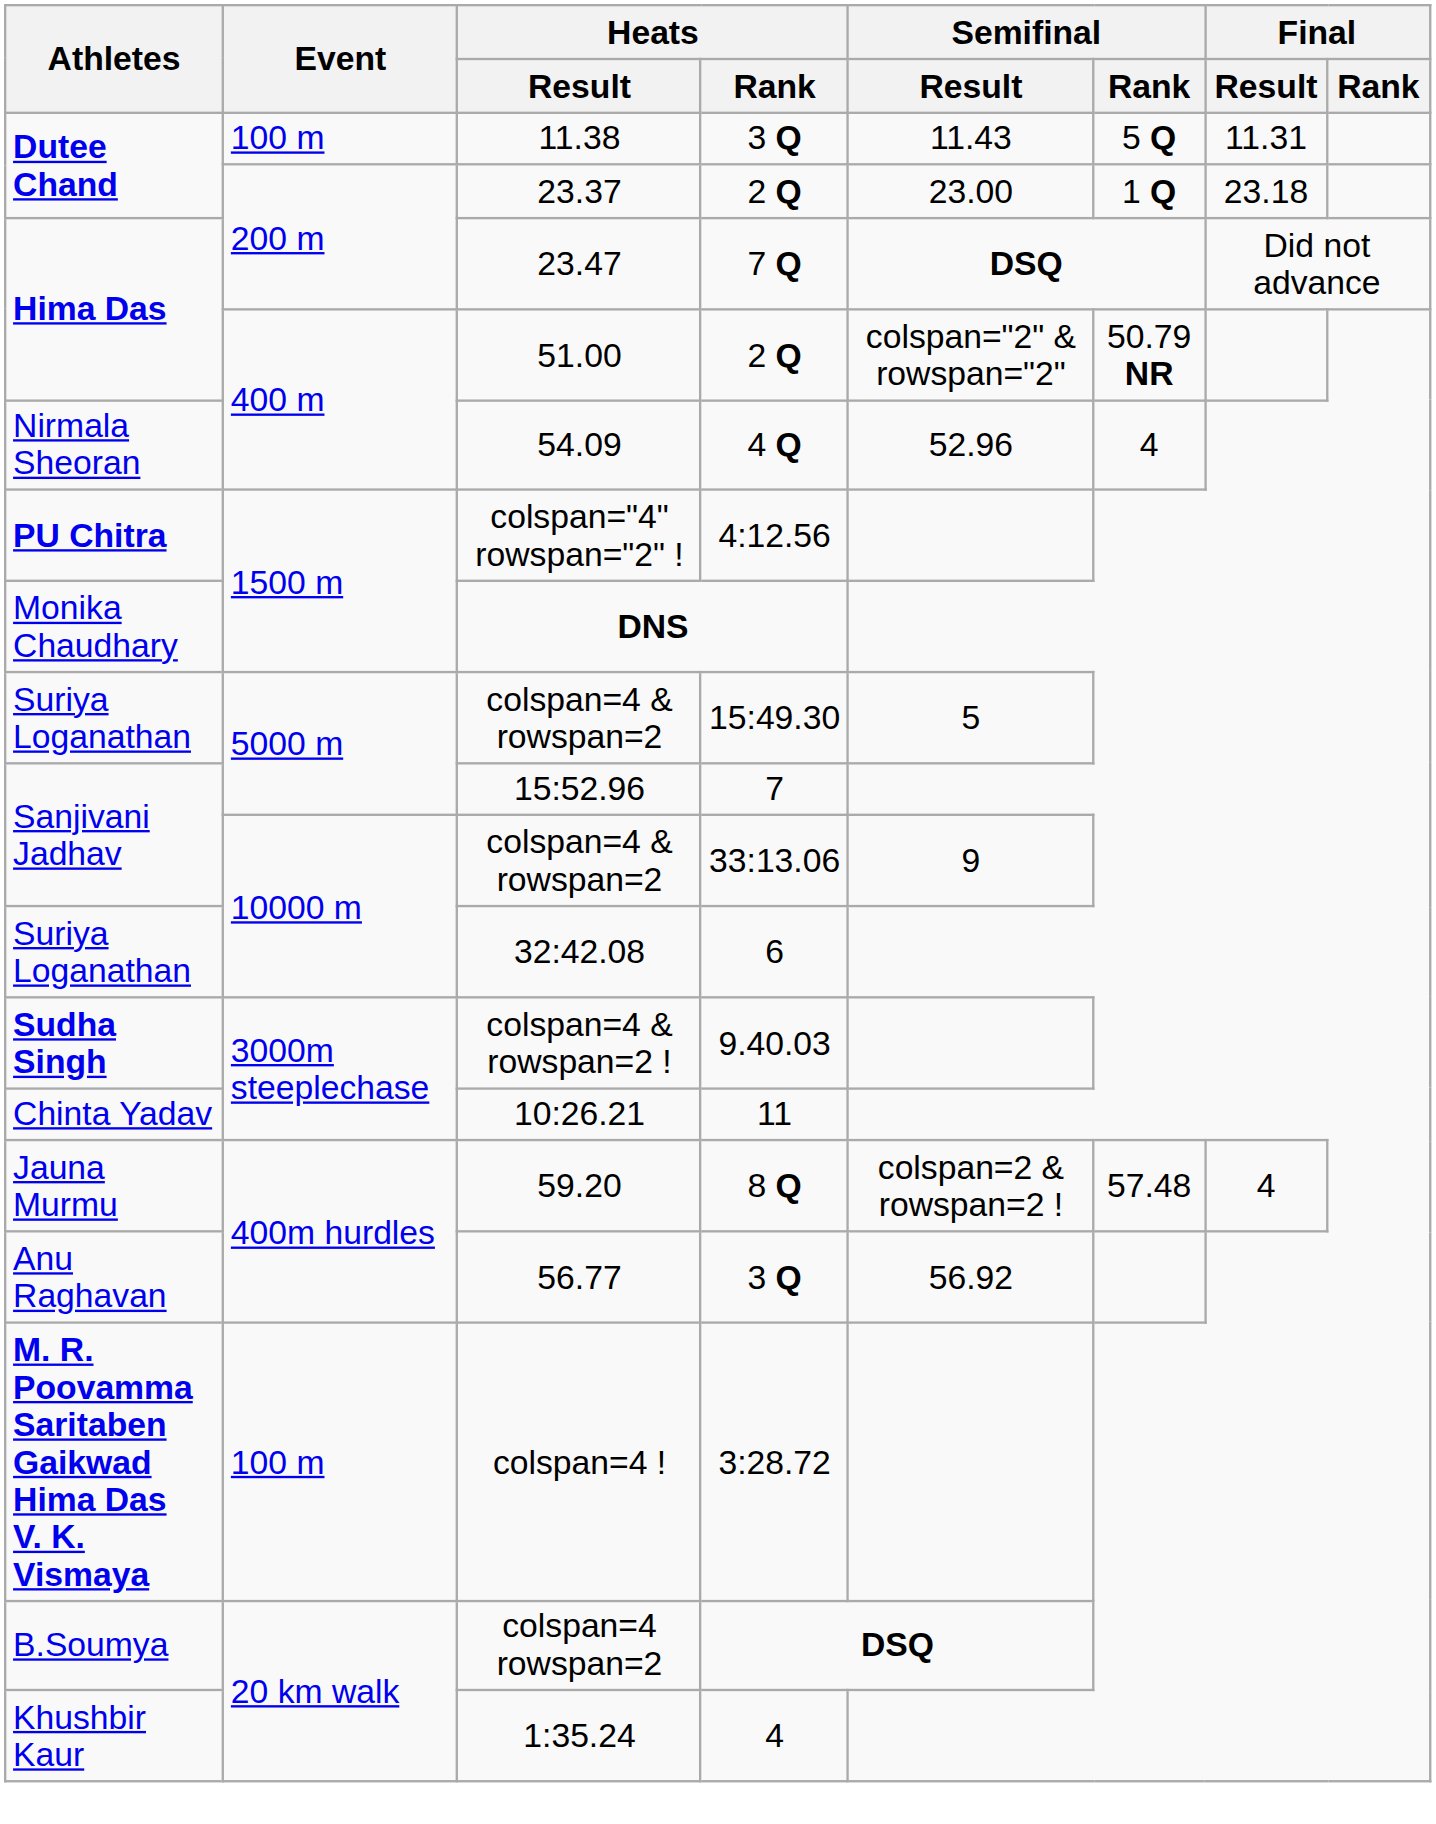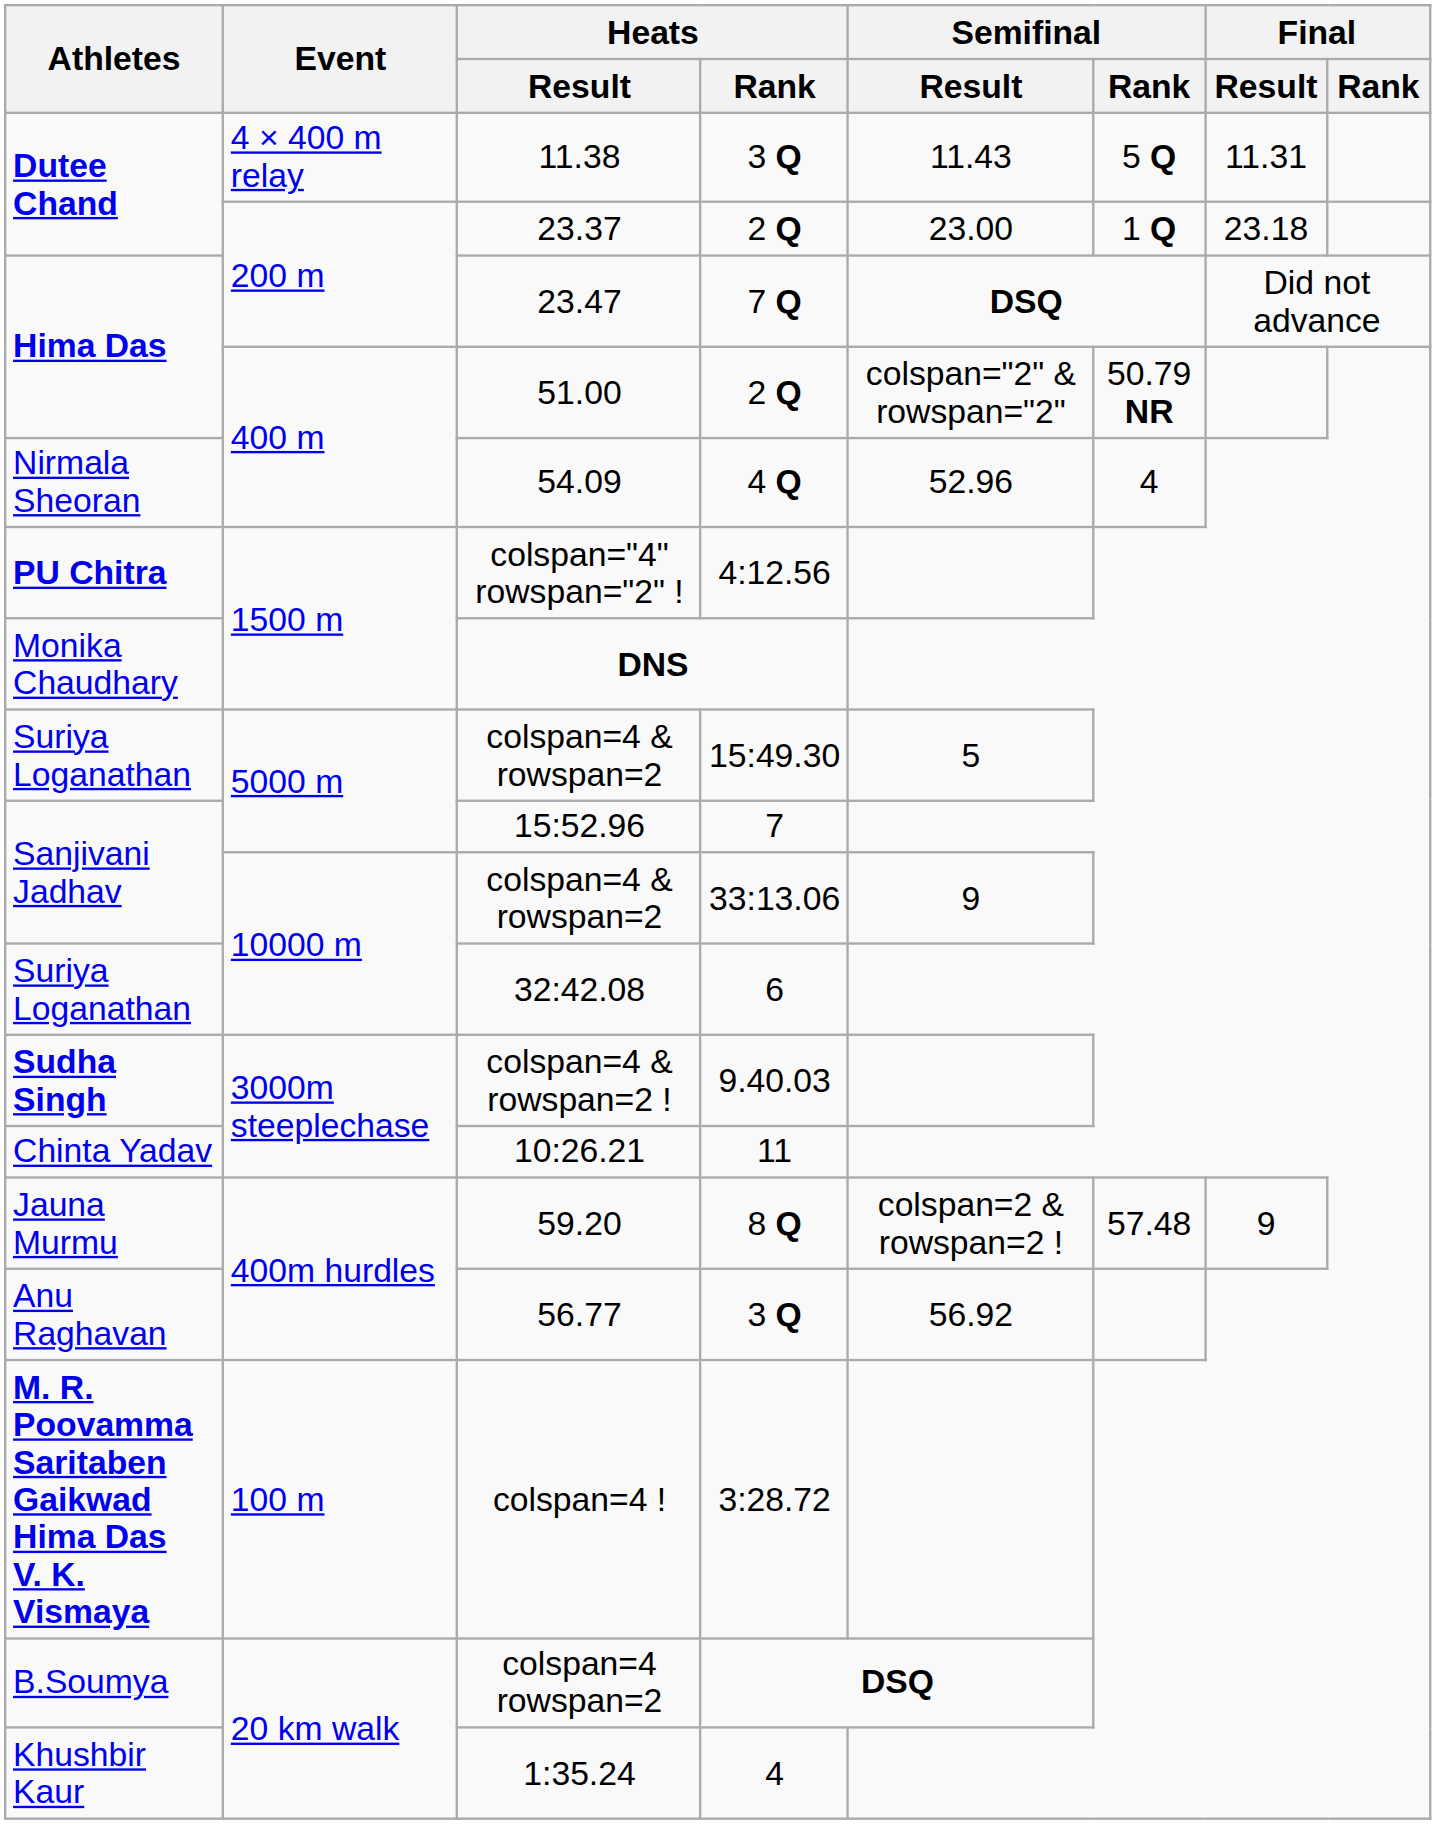(278, 139) 100 m -> (306, 157) 4 × 400 m relay
(1266, 1186) 4 -> (1266, 1224) 9
